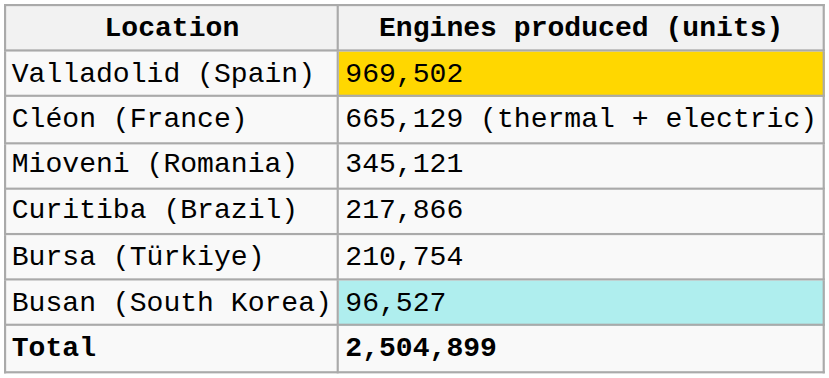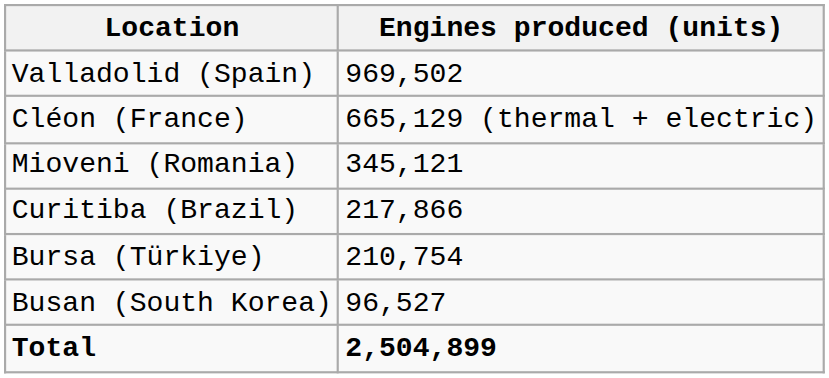(404, 74) gold background -> (404, 74) no background
(396, 303) paleturquoise background -> (396, 303) no background
